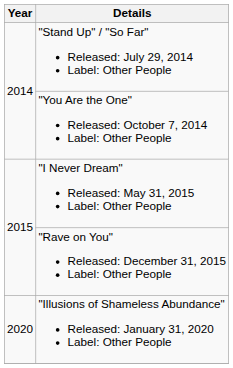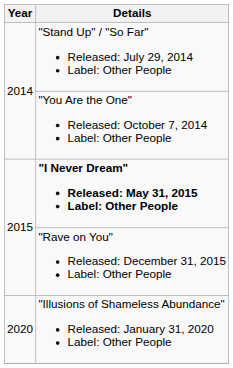(132, 187) normal -> (132, 187) bold
